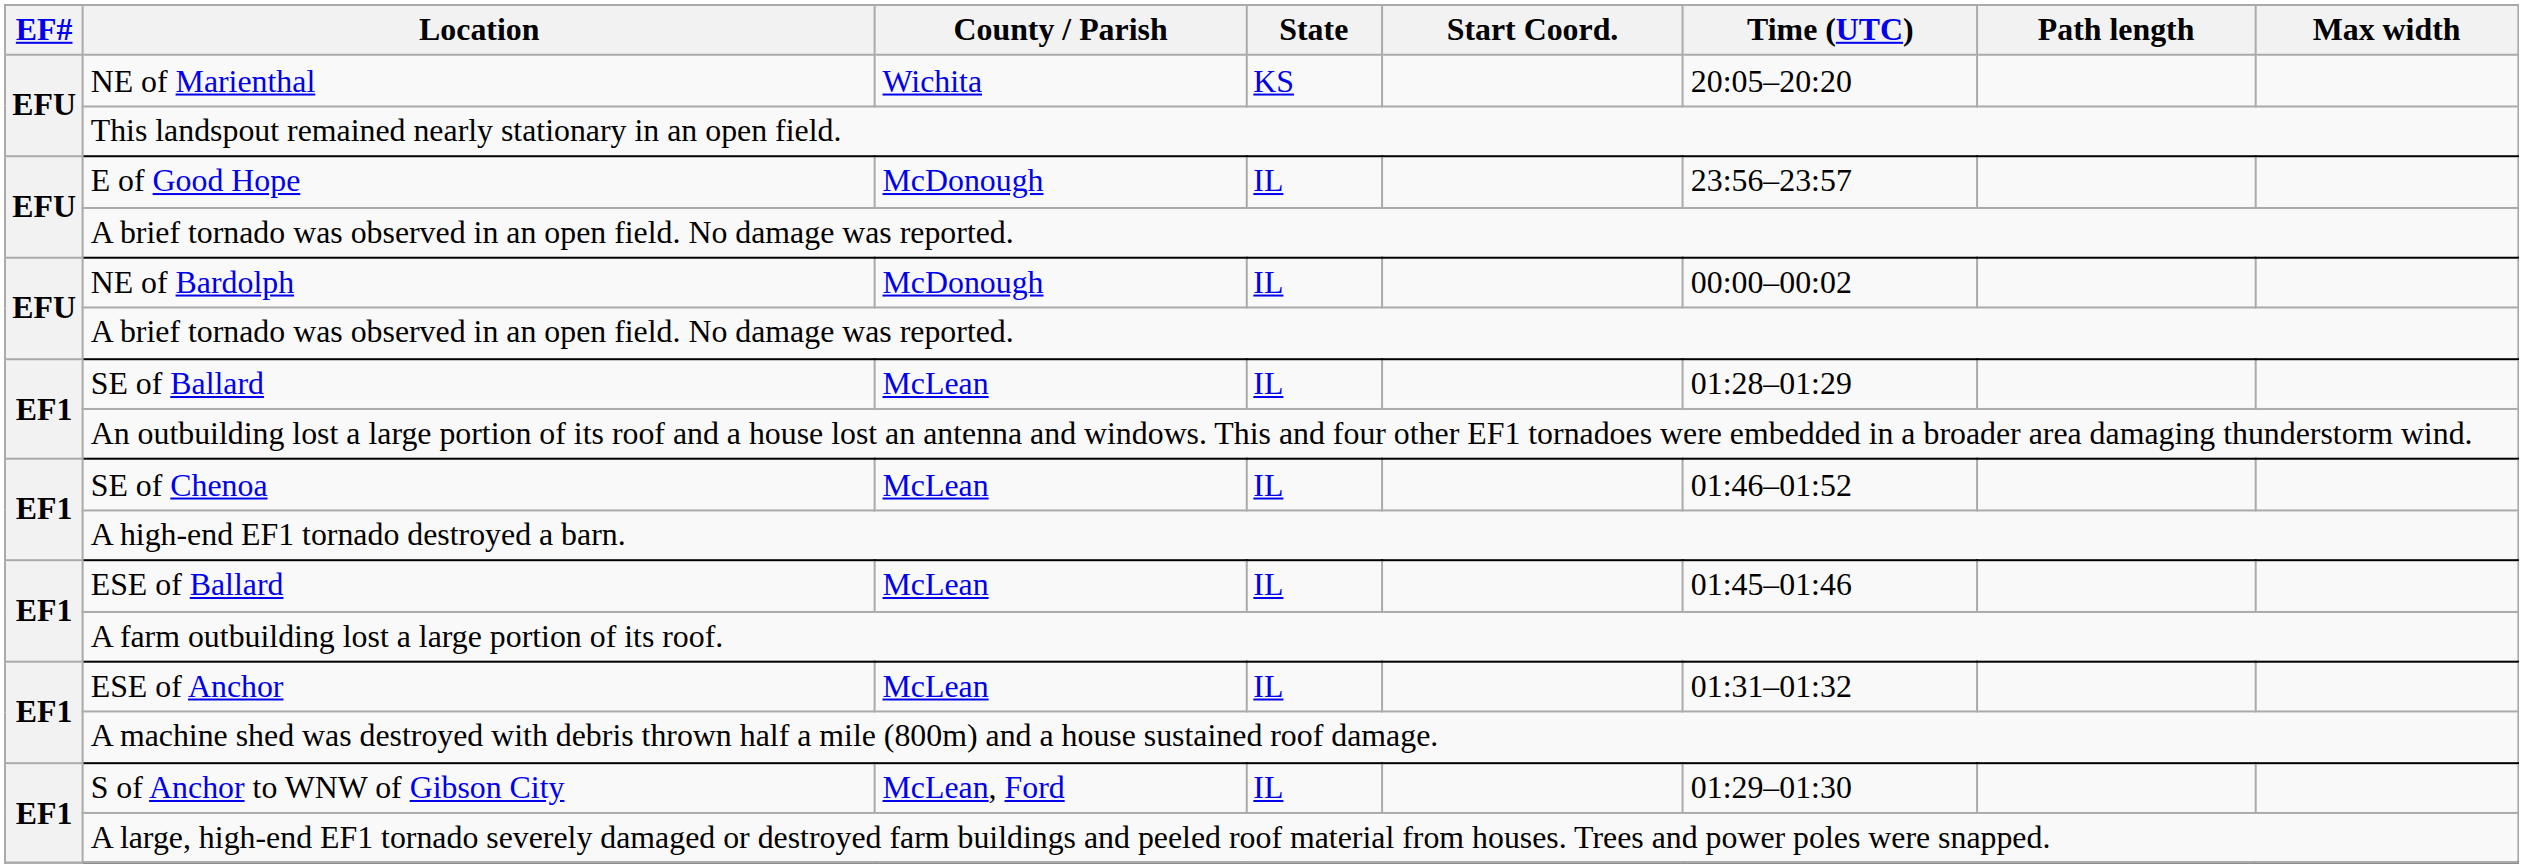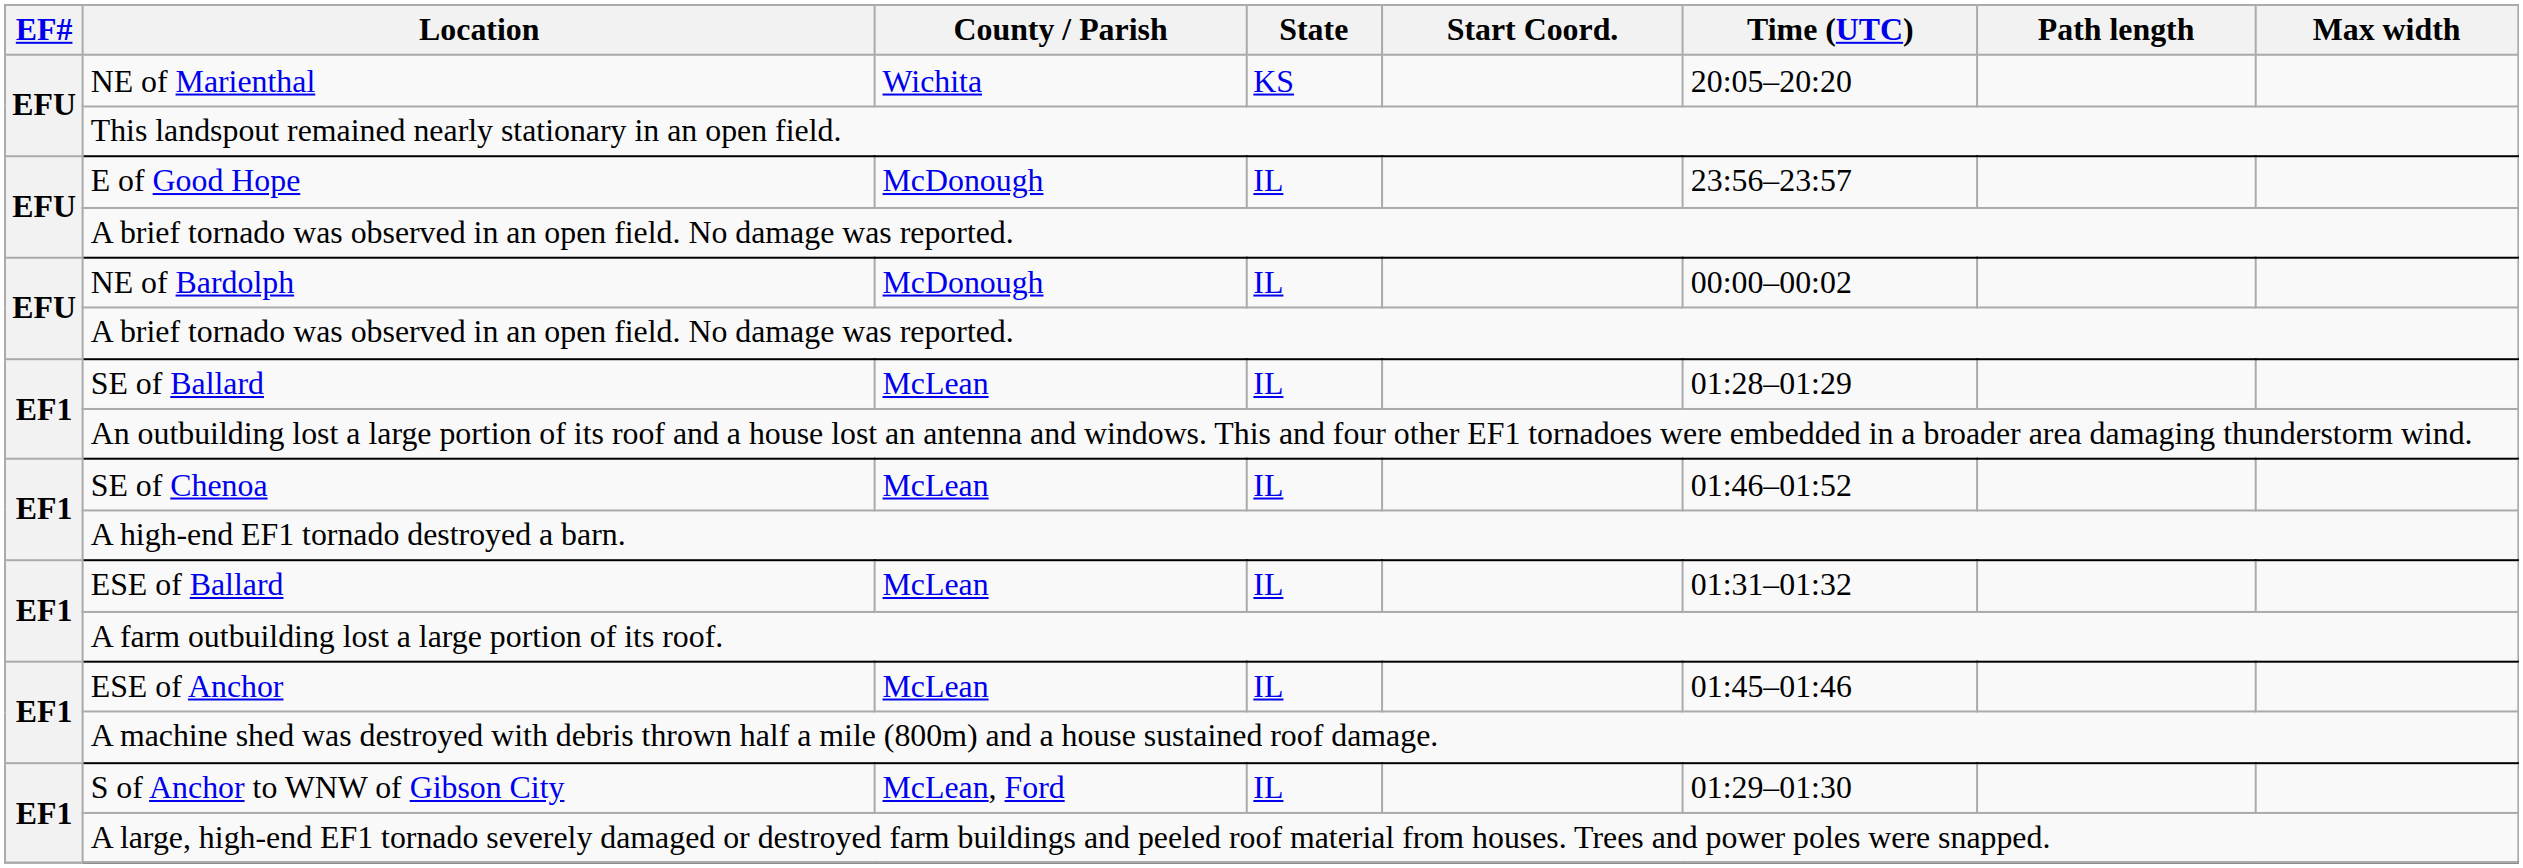(1771, 585) 01:45–01:46 -> (1771, 585) 01:31–01:32
(1771, 686) 01:31–01:32 -> (1771, 686) 01:45–01:46
